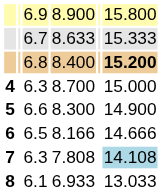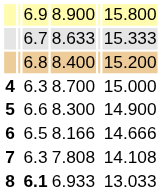(130, 62) bold -> (130, 62) normal
(130, 157) lightblue background -> (130, 157) no background
(36, 181) normal -> (36, 181) bold
